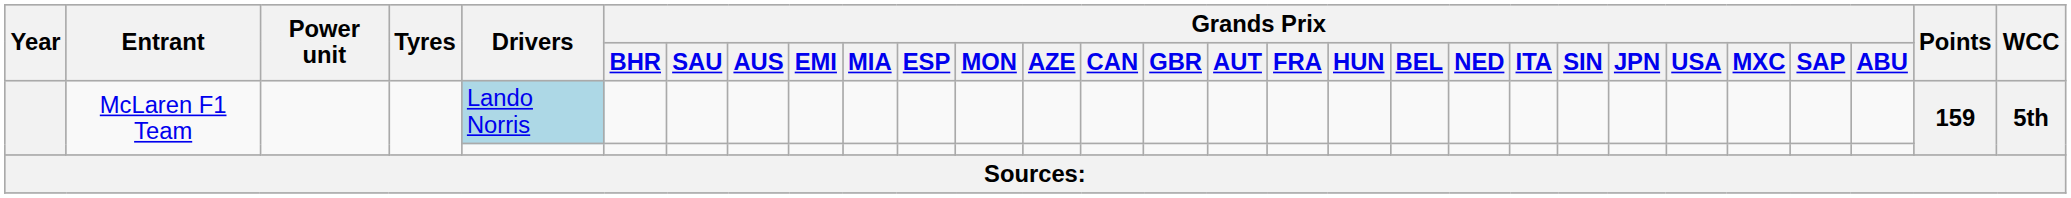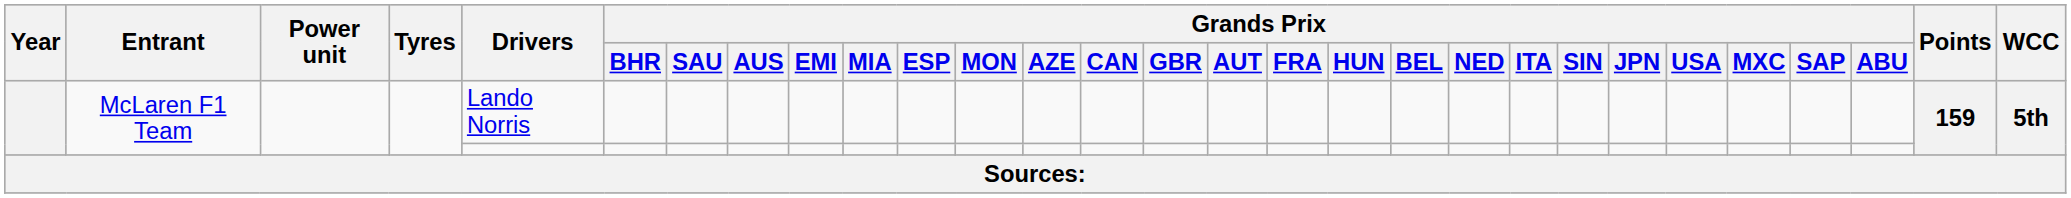(500, 112) lightblue background -> (500, 112) no background
